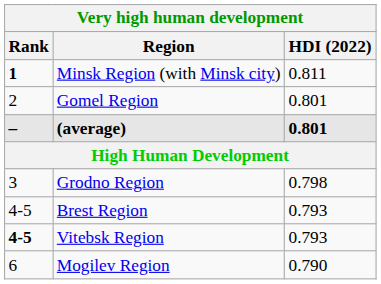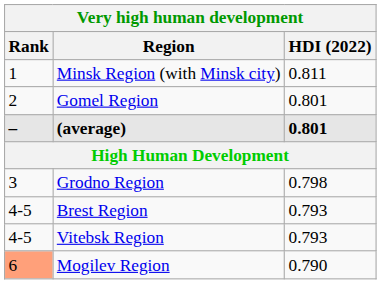(13, 73) bold -> (13, 73) normal
(20, 237) bold -> (20, 237) normal
(13, 264) no background -> (13, 264) lightsalmon background
